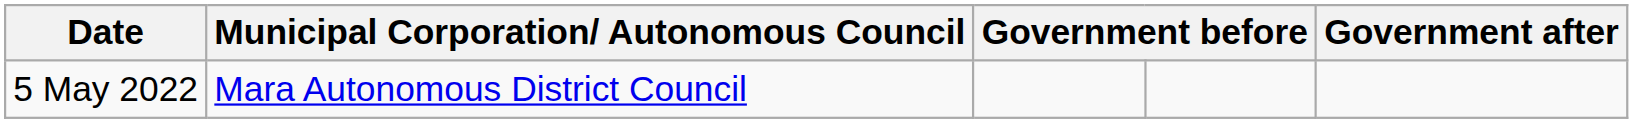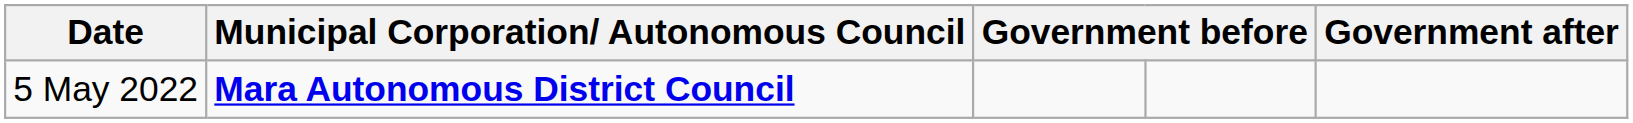(481, 88) normal -> (504, 88) bold
